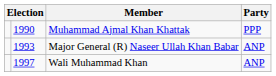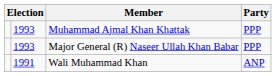(24, 29) 1990 -> (24, 29) 1993
(254, 46) ANP -> (252, 46) PPP
(24, 63) 1997 -> (24, 63) 1991
